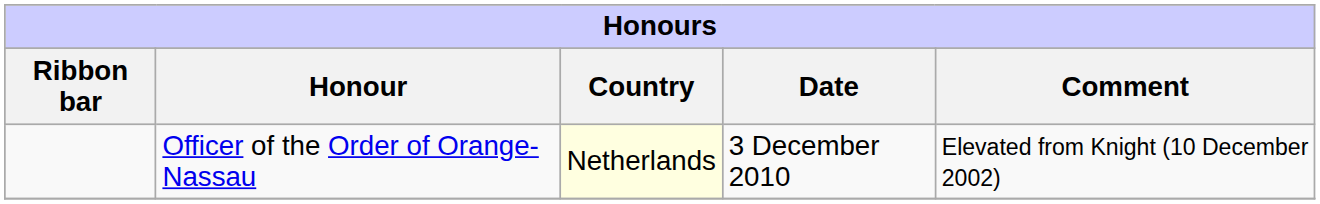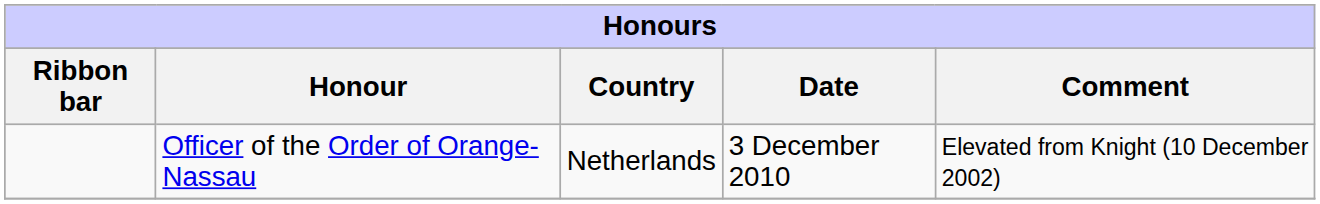(641, 160) lightyellow background -> (641, 160) no background
